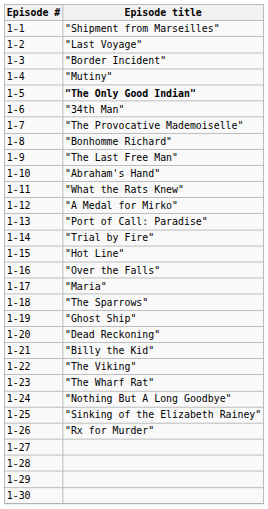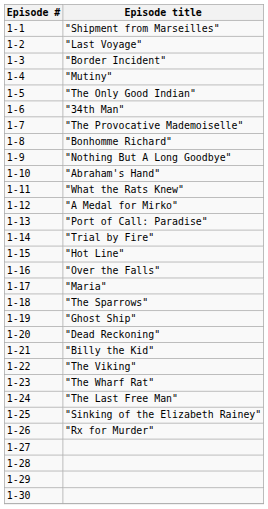(130, 93) bold -> (130, 93) normal
(121, 157) "The Last Free Man" -> (148, 157) "Nothing But A Long Goodbye"
(148, 399) "Nothing But A Long Goodbye" -> (121, 399) "The Last Free Man"
